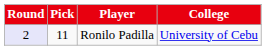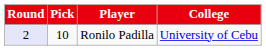(62, 34) 11 -> (62, 34) 10
